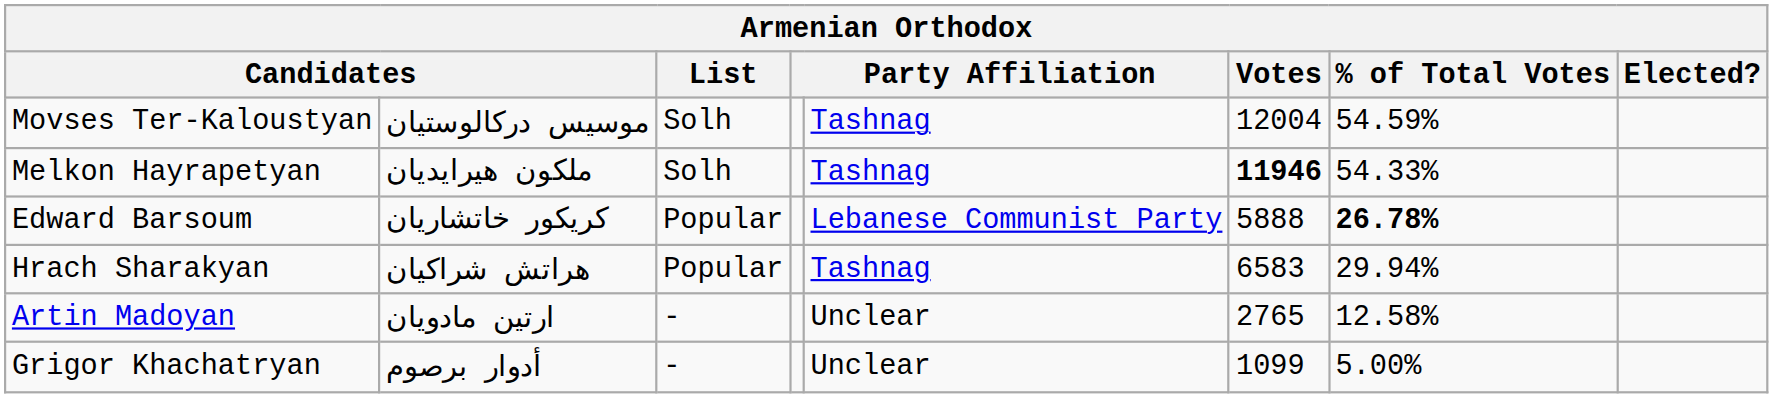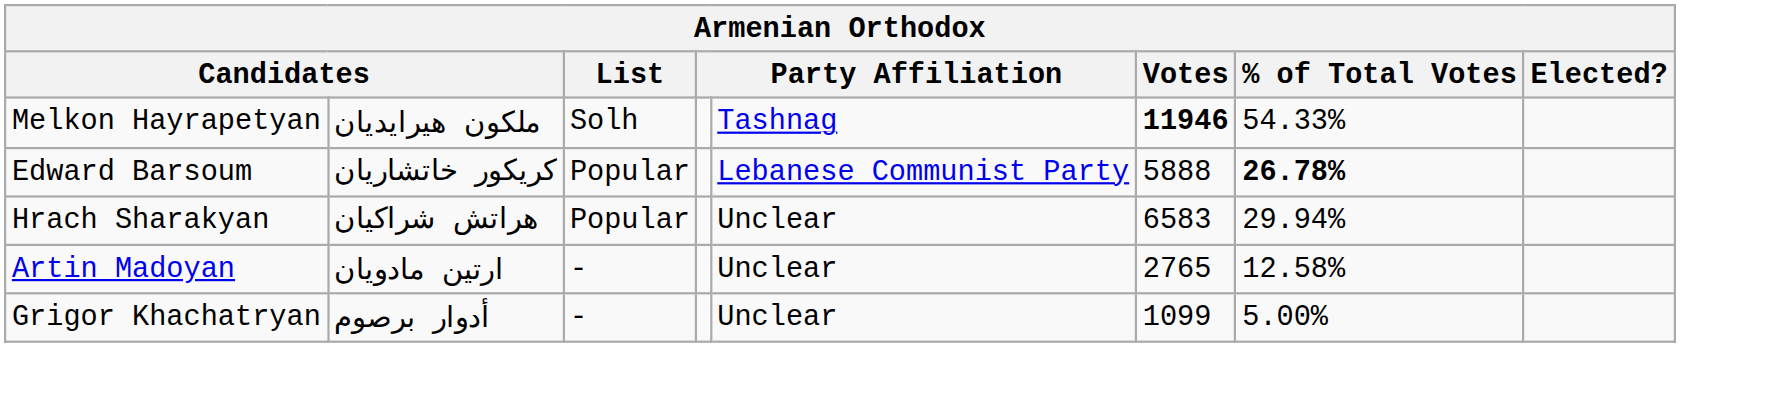- row: (192, 123)
(871, 269) Tashnag -> (777, 220) Unclear
